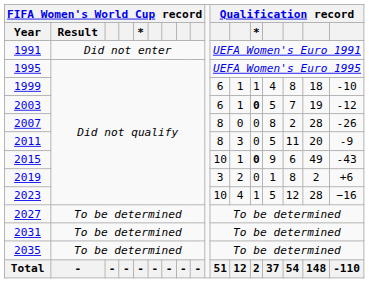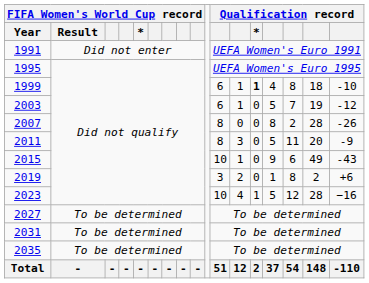(256, 86) normal -> (256, 86) bold
(256, 105) bold -> (256, 105) normal
(256, 159) bold -> (256, 159) normal
